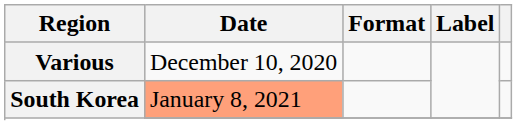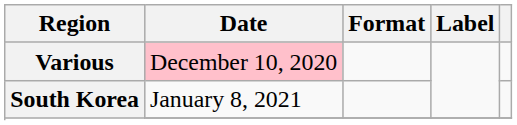(244, 61) no background -> (244, 61) pink background
(226, 99) lightsalmon background -> (226, 99) no background
